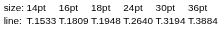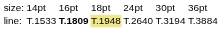(74, 21) normal -> (74, 21) bold
(106, 21) no background -> (106, 21) khaki background
